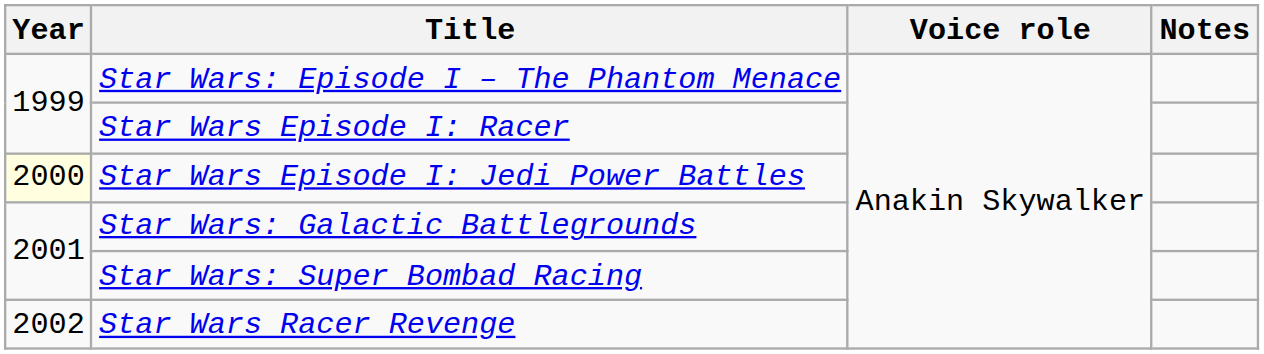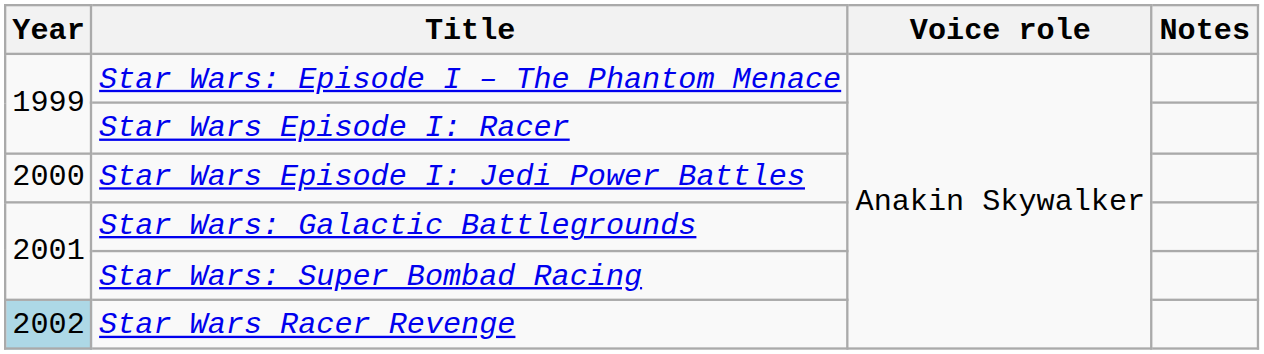(49, 177) lightyellow background -> (49, 177) no background
(49, 325) no background -> (49, 325) lightblue background
